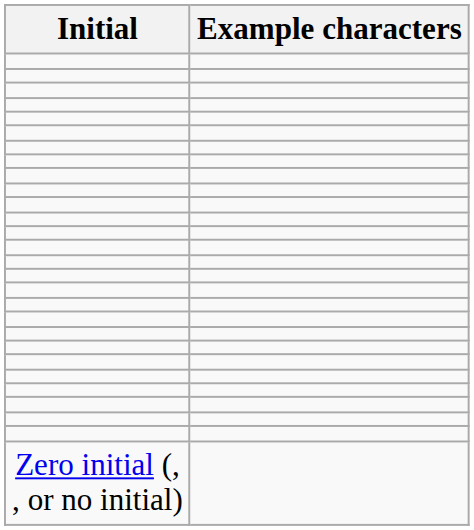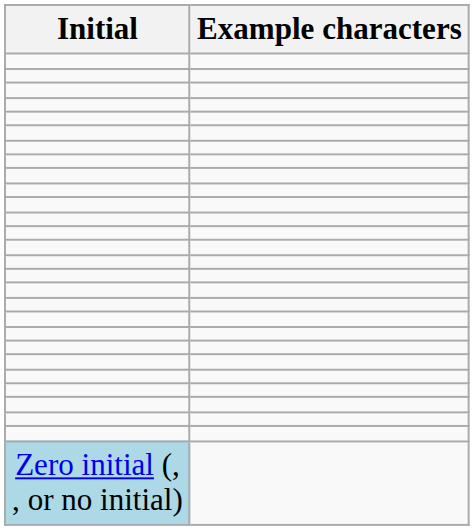(97, 482) no background -> (97, 482) lightblue background
